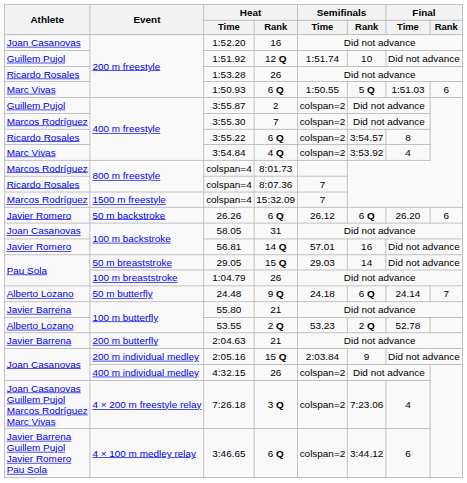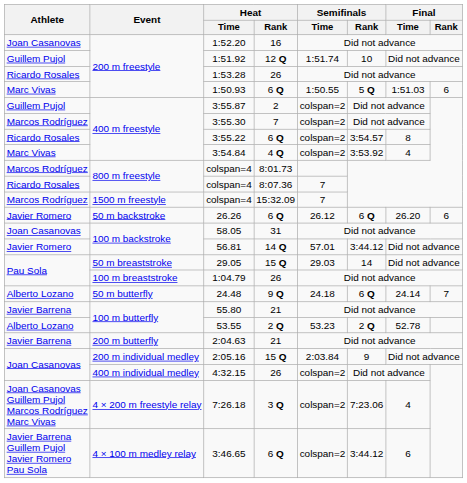(367, 247) 16 -> (367, 247) 3:44.12
